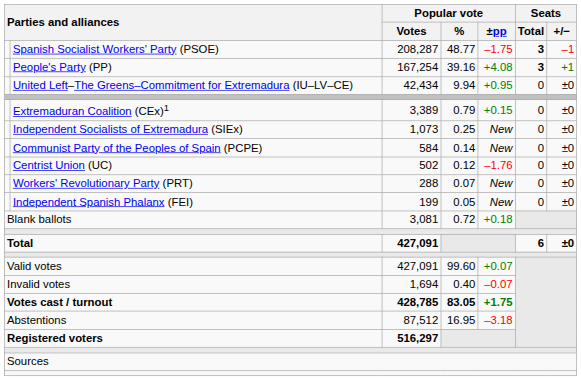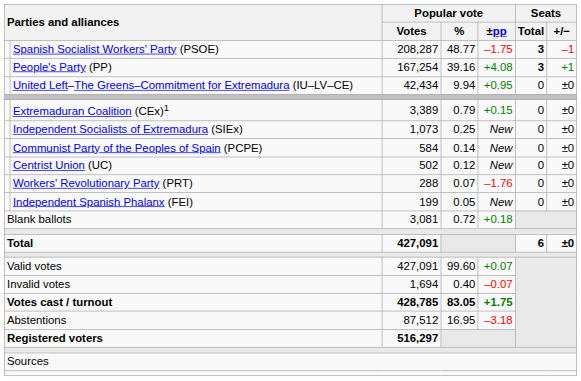(498, 165) –1.76 -> (501, 165) New
(501, 183) New -> (498, 183) –1.76
